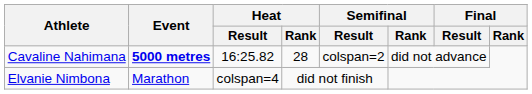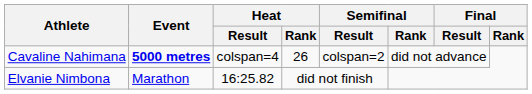(248, 57) 16:25.82 -> (248, 57) colspan=4
(301, 57) 28 -> (301, 57) 26
(248, 79) colspan=4 -> (248, 79) 16:25.82
